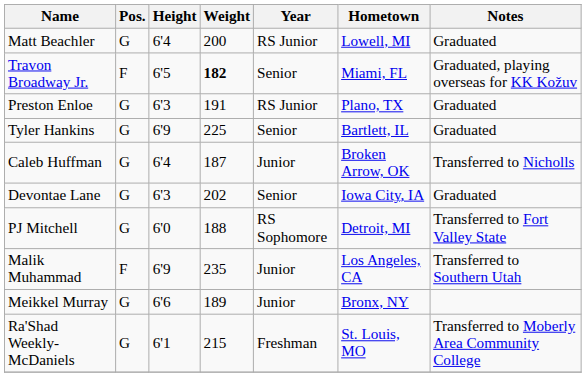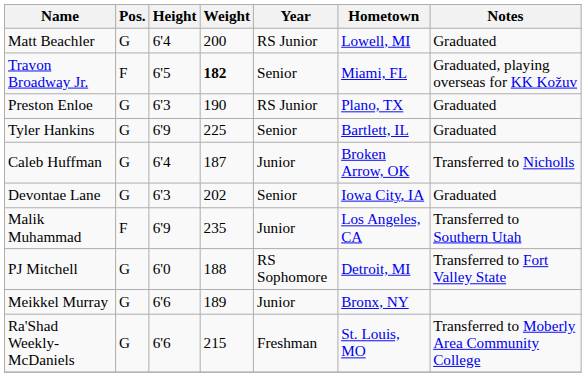(215, 105) 191 -> (215, 105) 190
rows swapped: (43, 228) <-> (45, 269)
(162, 343) 6'1 -> (162, 343) 6'6
